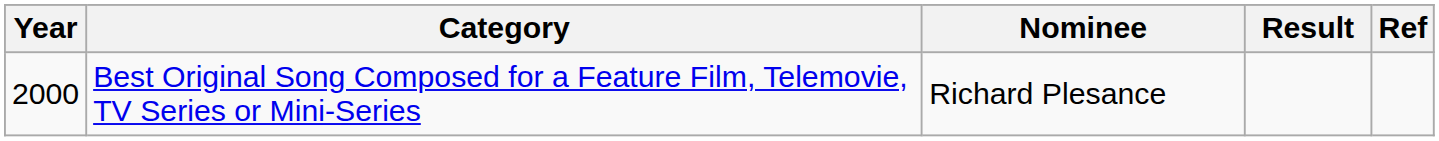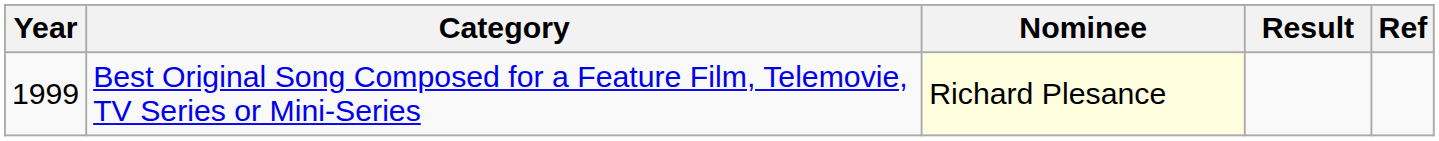(46, 93) 2000 -> (46, 93) 1999
(1048, 93) no background -> (1048, 93) lightyellow background
